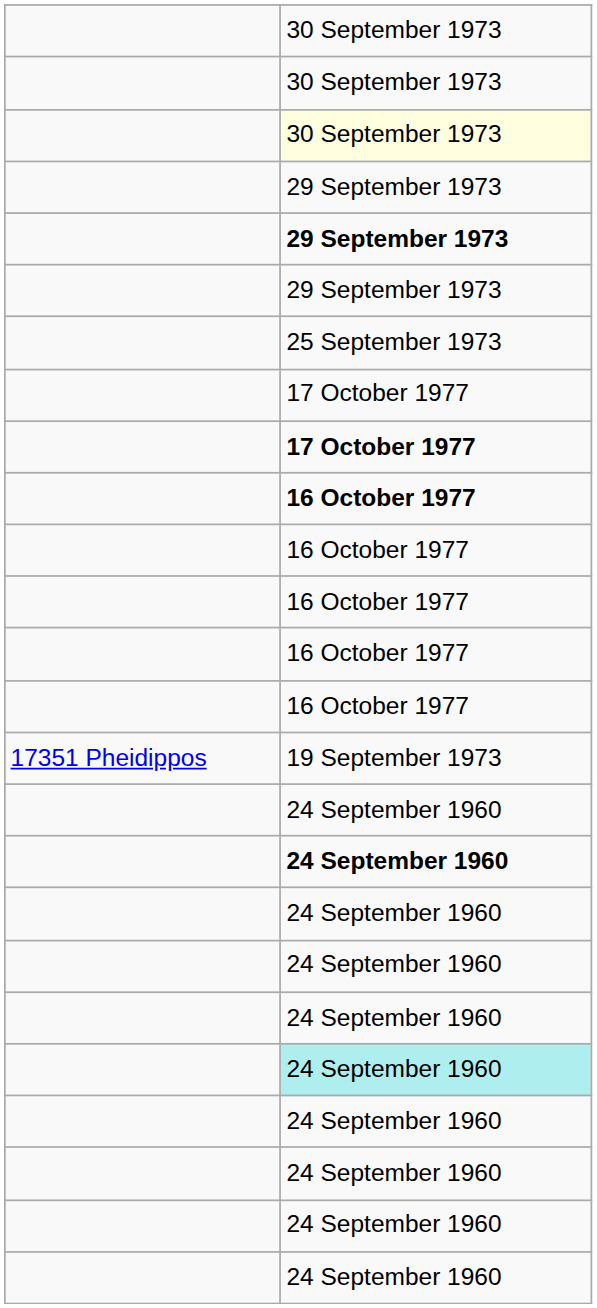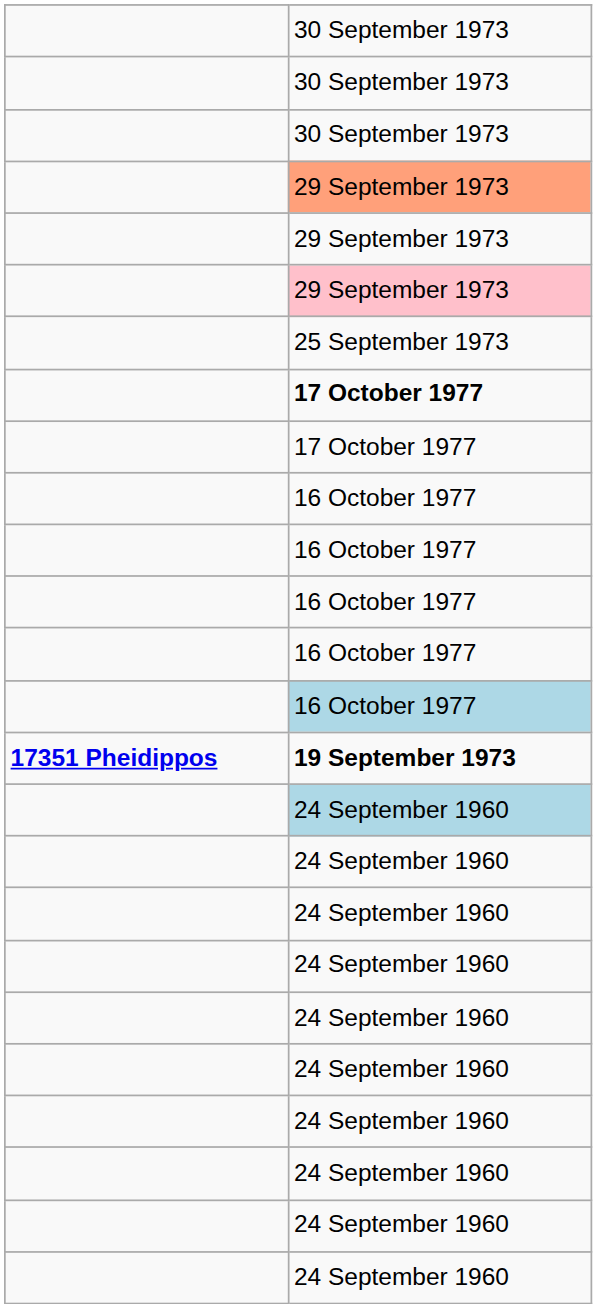(394, 134) lightyellow background -> (401, 134) no background
(394, 186) no background -> (401, 186) lightsalmon background
(397, 238) bold -> (401, 238) normal
(394, 290) no background -> (401, 290) pink background
(378, 393) normal -> (388, 393) bold
(381, 445) bold -> (385, 445) normal
(381, 497) bold -> (385, 497) normal
(378, 705) no background -> (385, 705) lightblue background
(109, 757) normal -> (114, 757) bold
(394, 757) normal -> (405, 757) bold
(394, 809) no background -> (401, 809) lightblue background
(397, 861) bold -> (401, 861) normal
(394, 1068) paleturquoise background -> (401, 1068) no background
